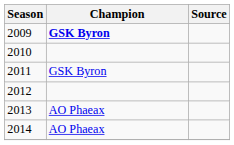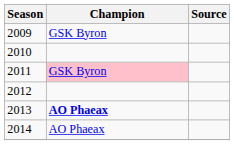(79, 33) bold -> (78, 33) normal
(78, 71) no background -> (78, 71) pink background
(77, 110) normal -> (78, 110) bold
